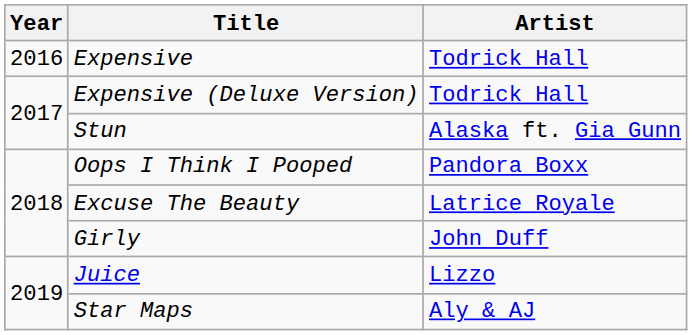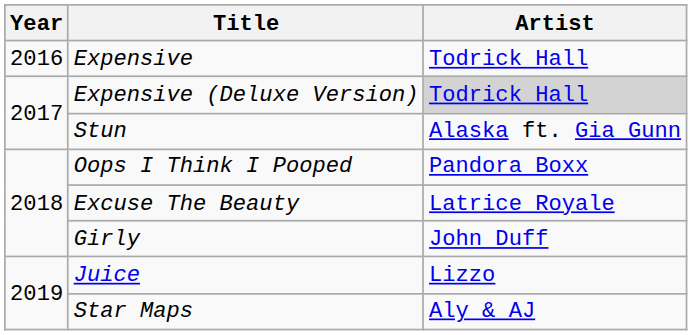(509, 95) no background -> (509, 95) lightgrey background
